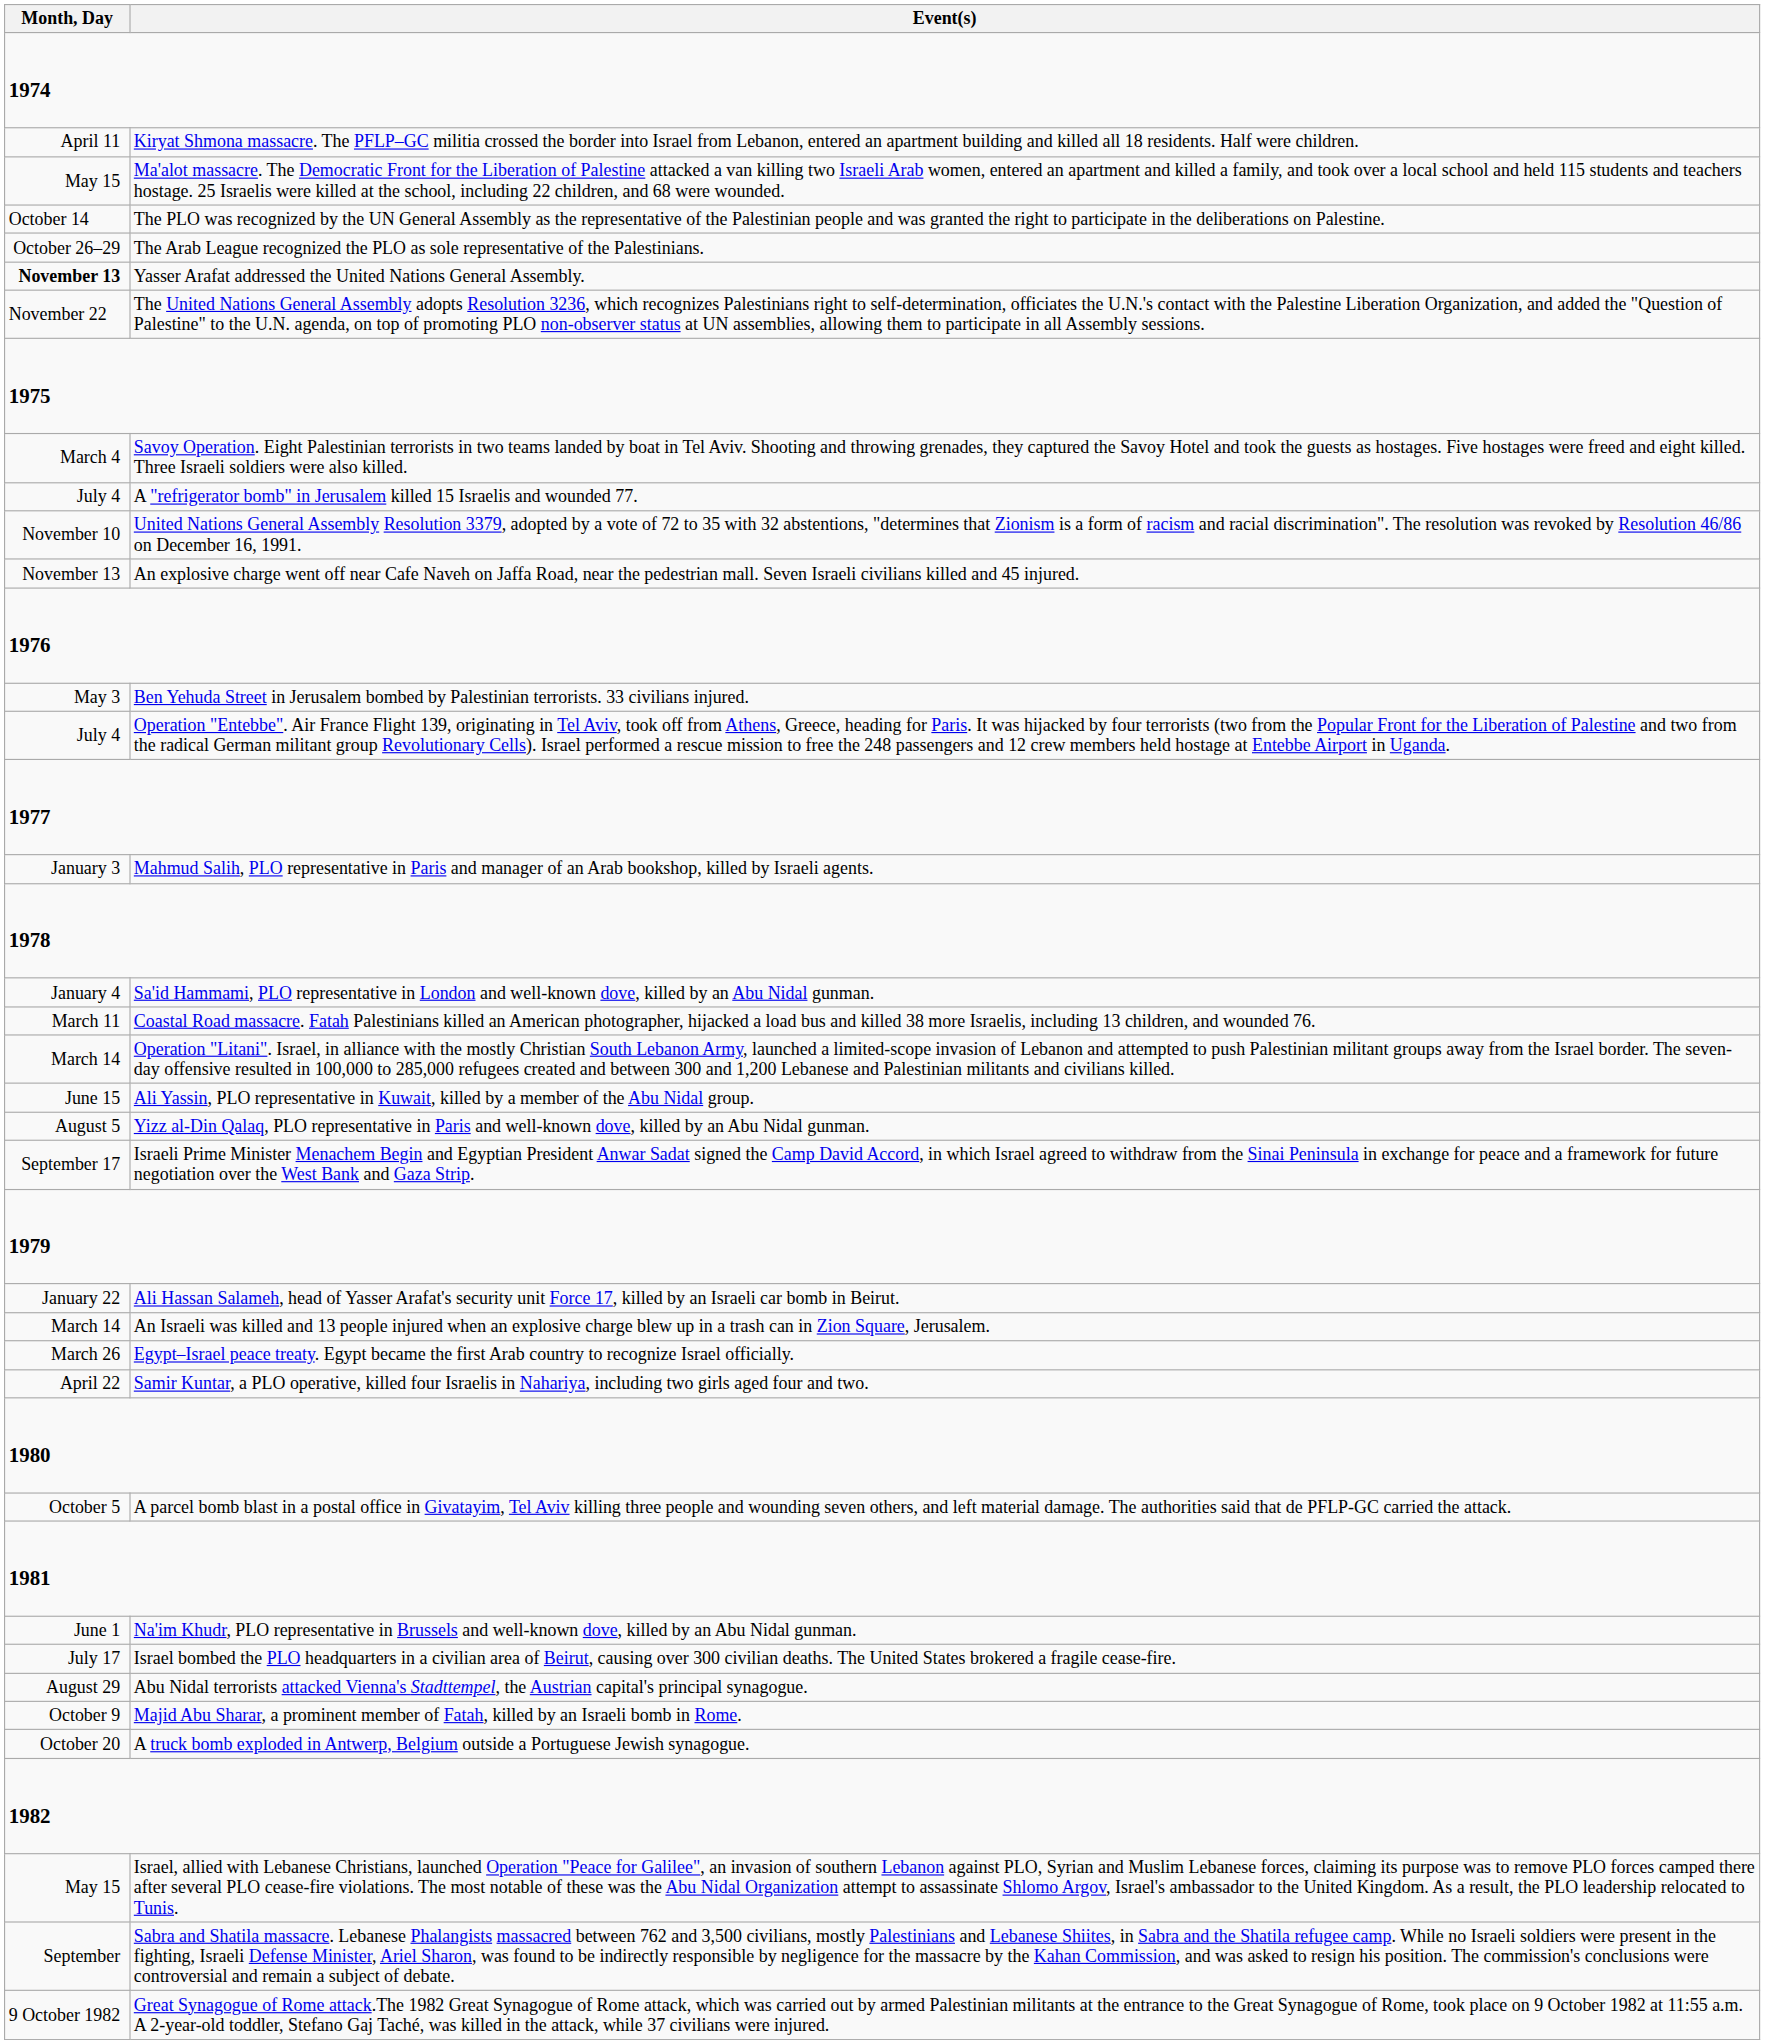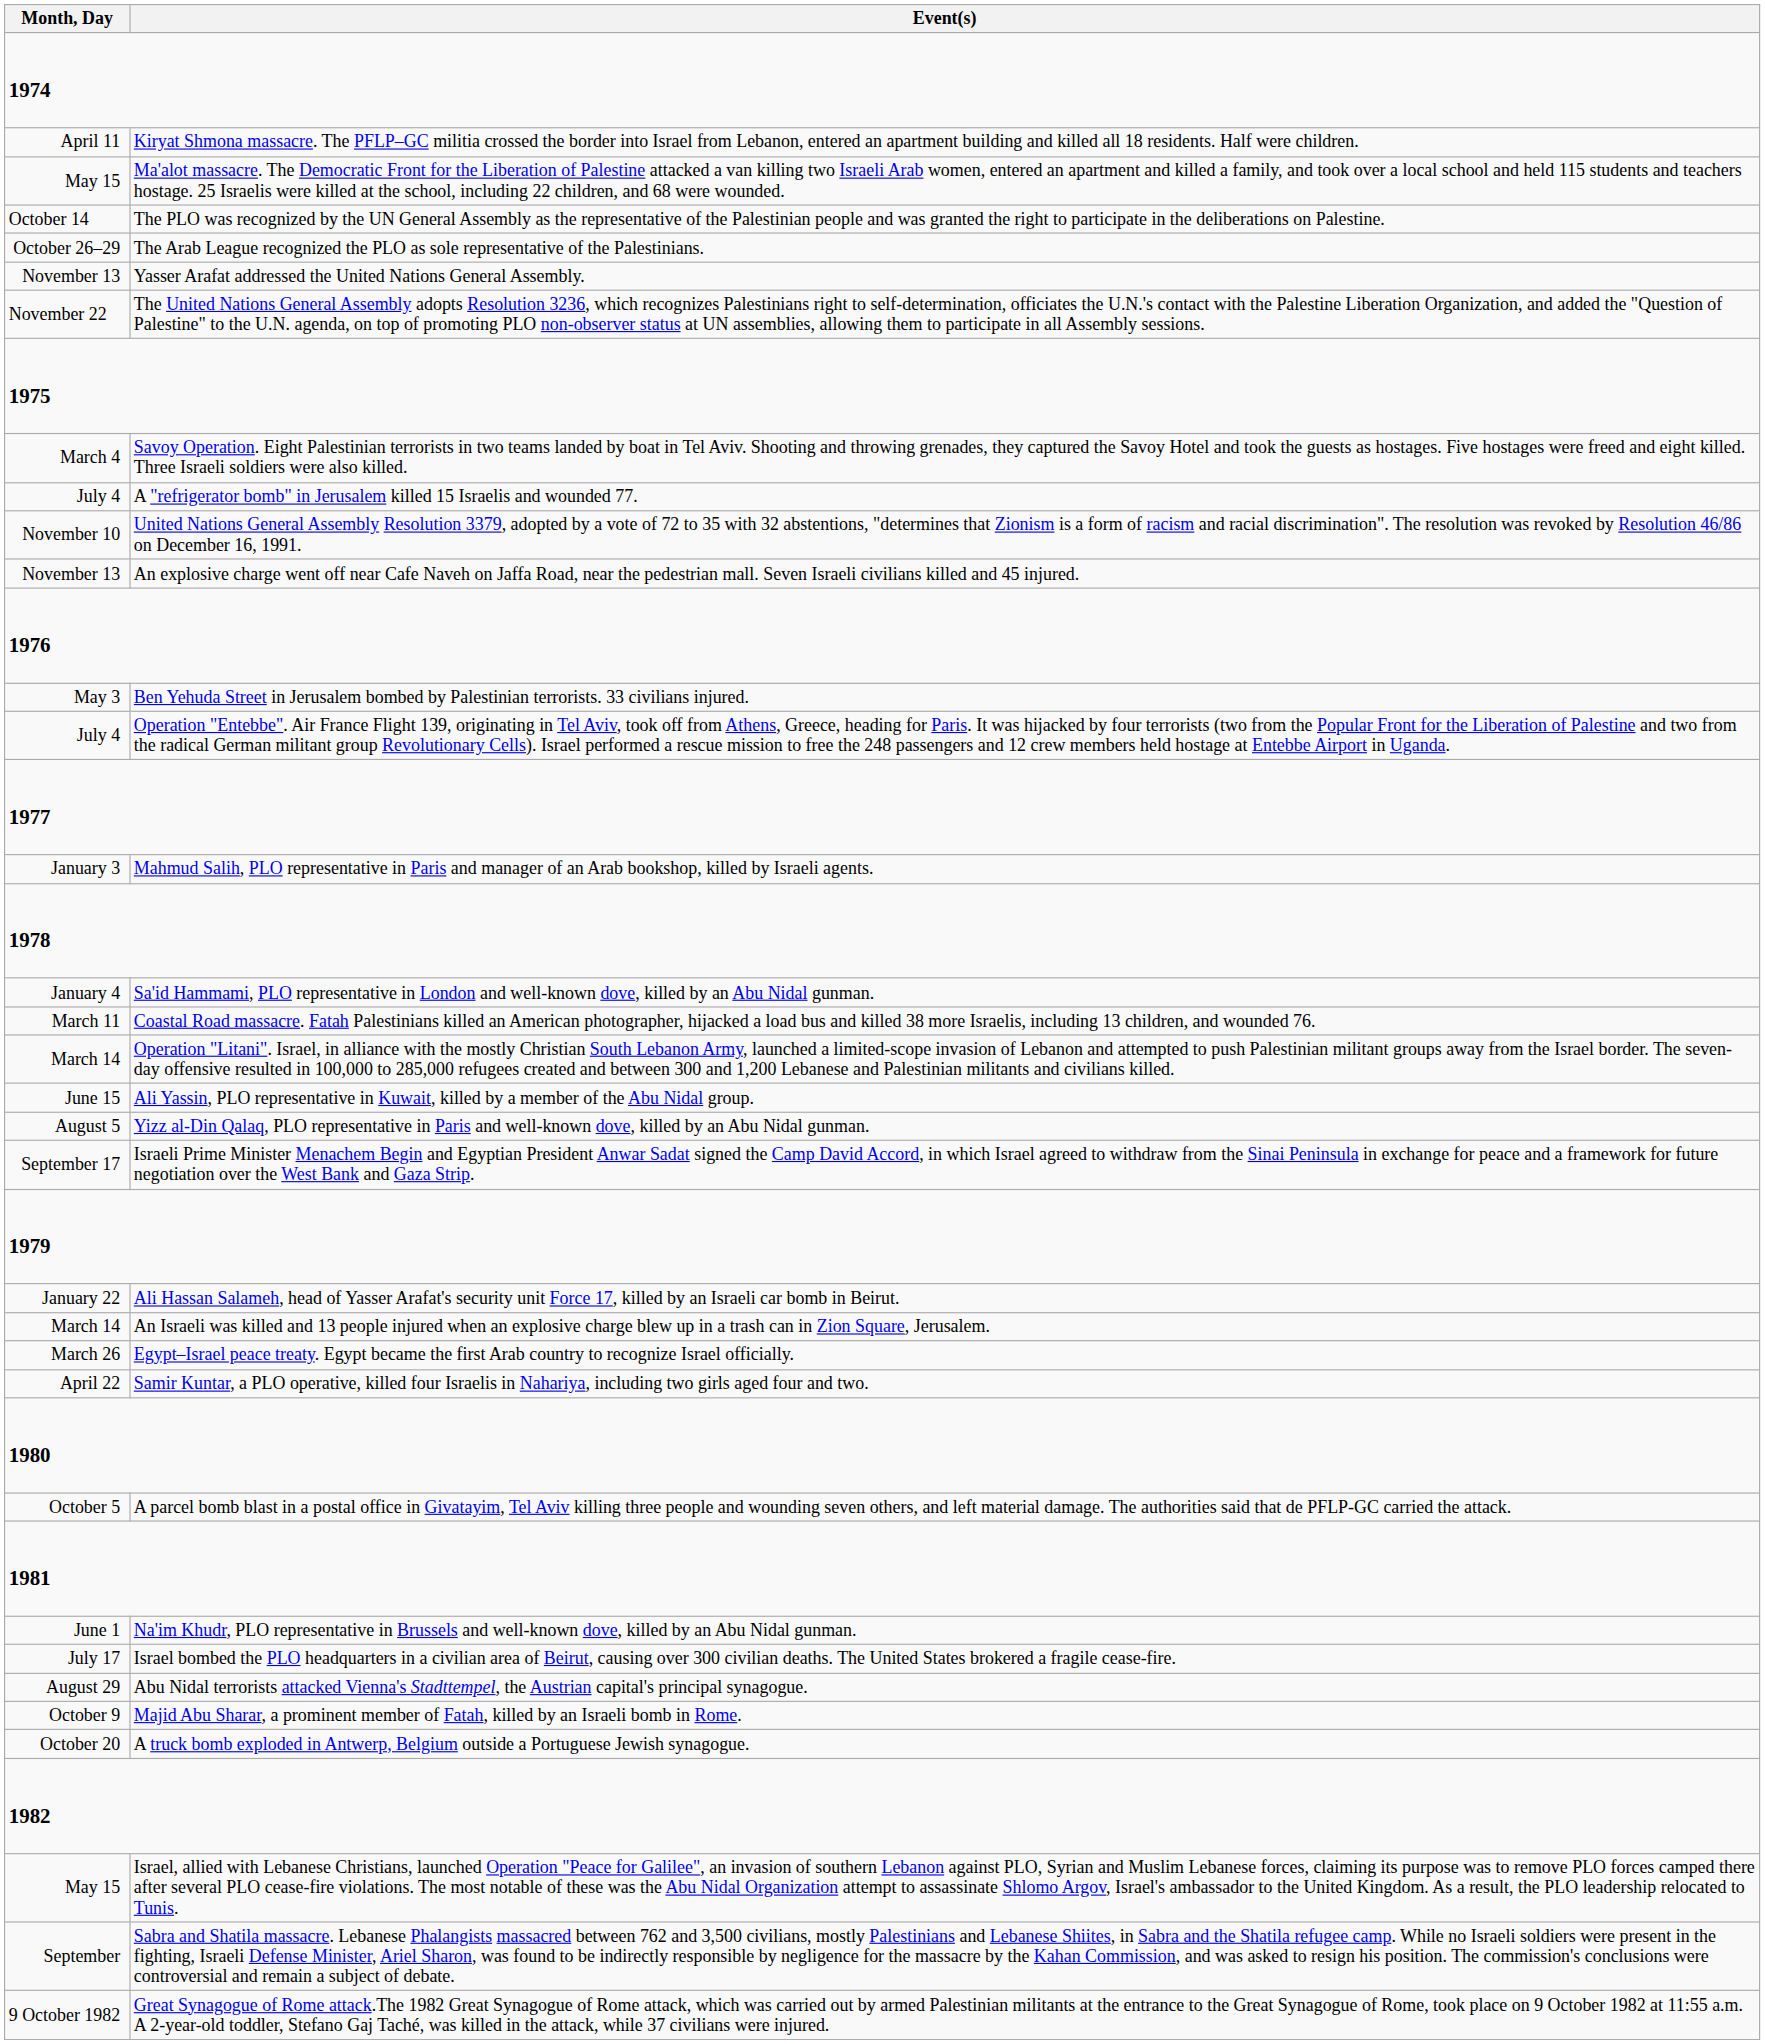(69, 275) bold -> (71, 275) normal
